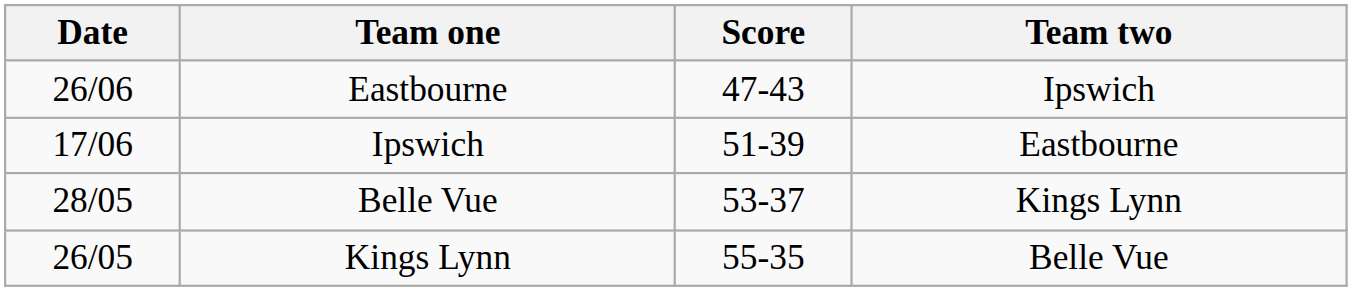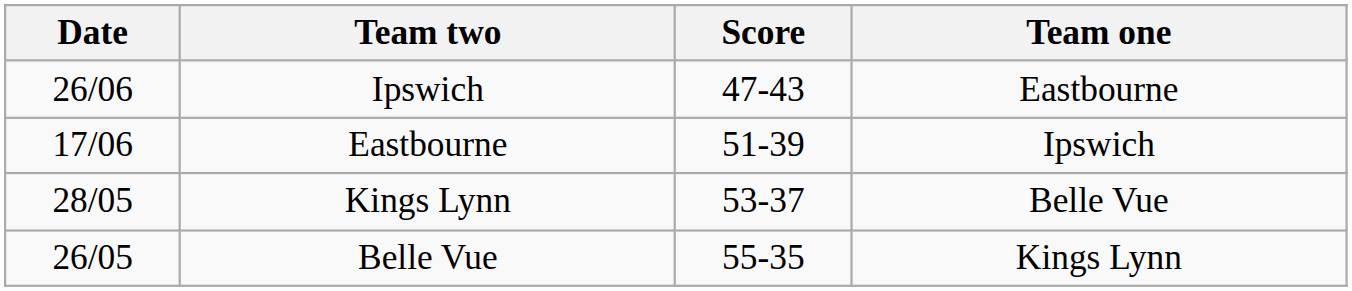columns swapped: (428, 32) <-> (1099, 32)
